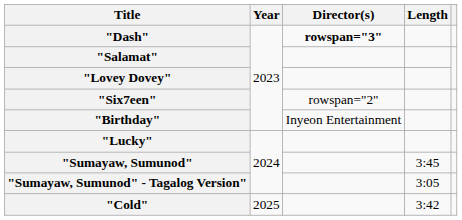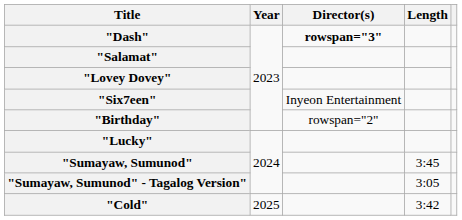(343, 99) rowspan="2" -> (343, 99) Inyeon Entertainment
(343, 120) Inyeon Entertainment -> (343, 120) rowspan="2"
